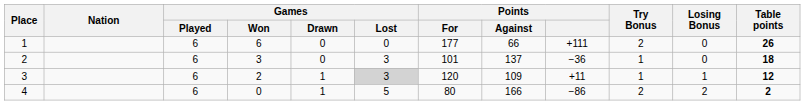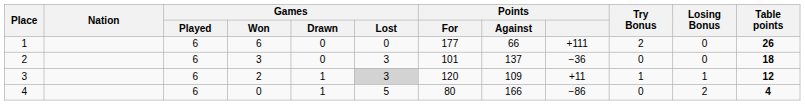(641, 60) 1 -> (641, 60) 0
(641, 92) 2 -> (641, 92) 0
(768, 92) 2 -> (768, 92) 4
